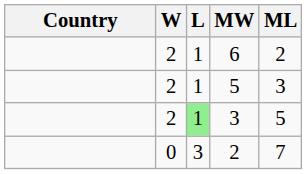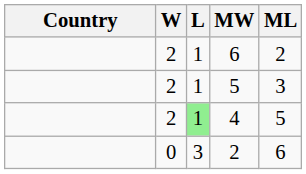(234, 119) 3 -> (234, 119) 4
(281, 151) 7 -> (281, 151) 6
